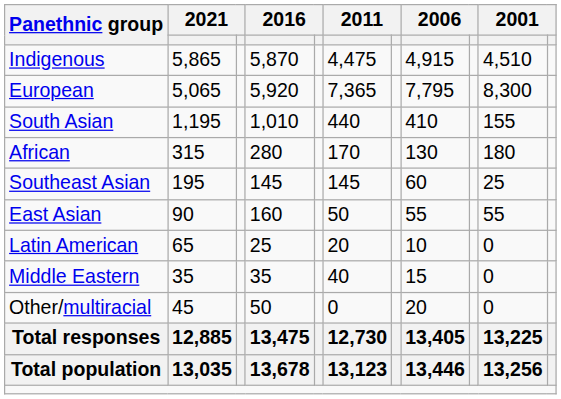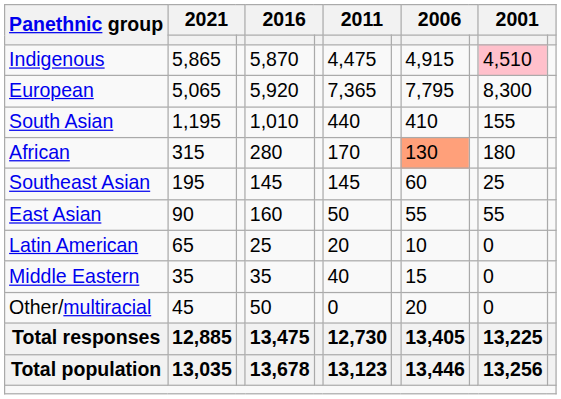(507, 59) no background -> (507, 59) pink background
(421, 152) no background -> (421, 152) lightsalmon background
